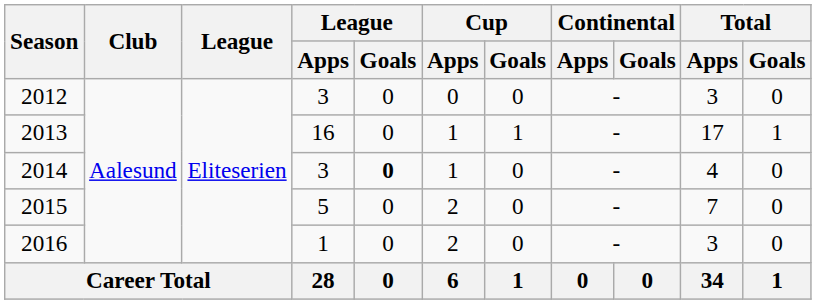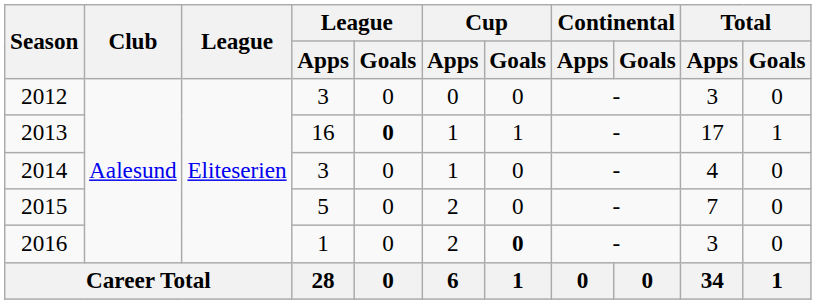(388, 133) normal -> (388, 133) bold
(388, 170) bold -> (388, 170) normal
(518, 243) normal -> (518, 243) bold
